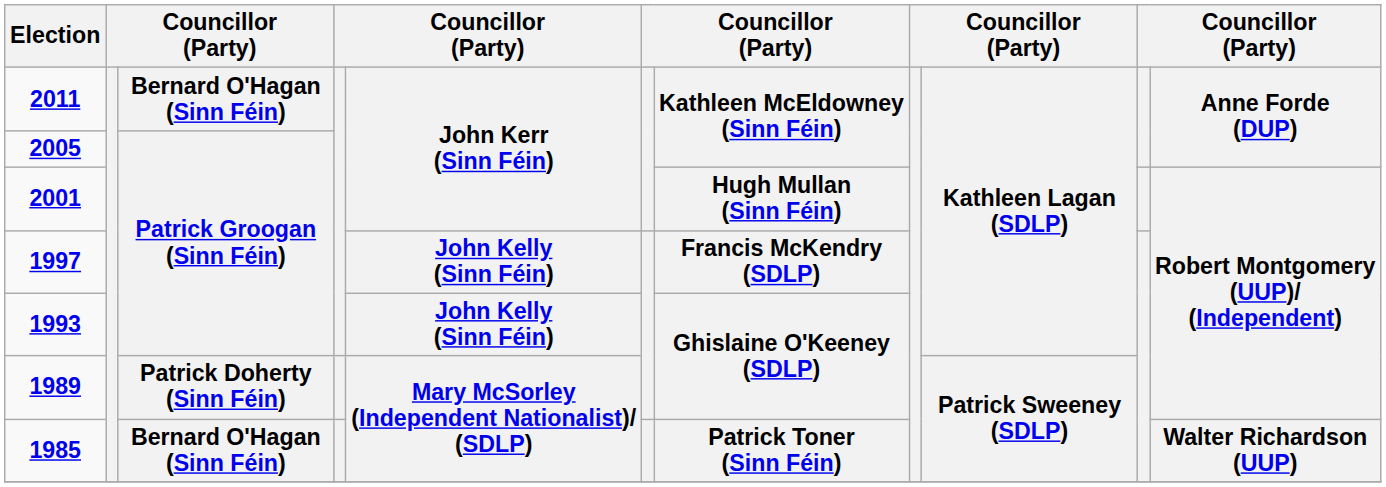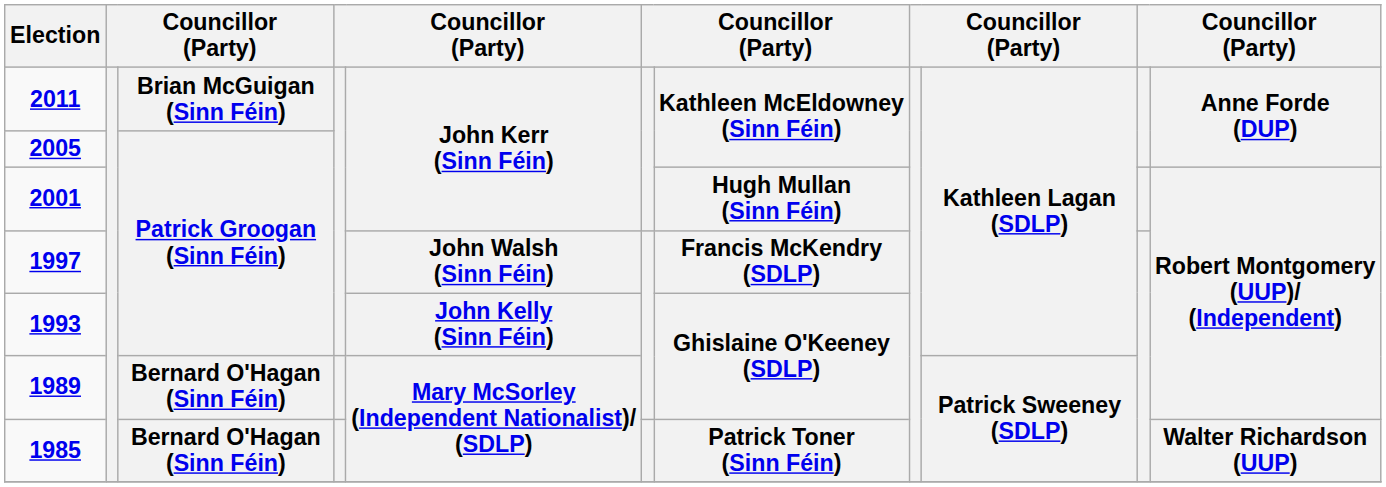(226, 98) Bernard O'Hagan (Sinn Féin) -> (226, 98) Brian McGuigan (Sinn Féin)
(494, 261) John Kelly (Sinn Féin) -> (494, 261) John Walsh (Sinn Féin)
(226, 387) Patrick Doherty (Sinn Féin) -> (226, 387) Bernard O'Hagan (Sinn Féin)
